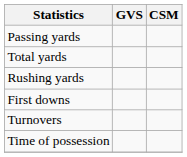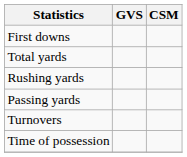rows swapped: (39, 99) <-> (44, 36)
